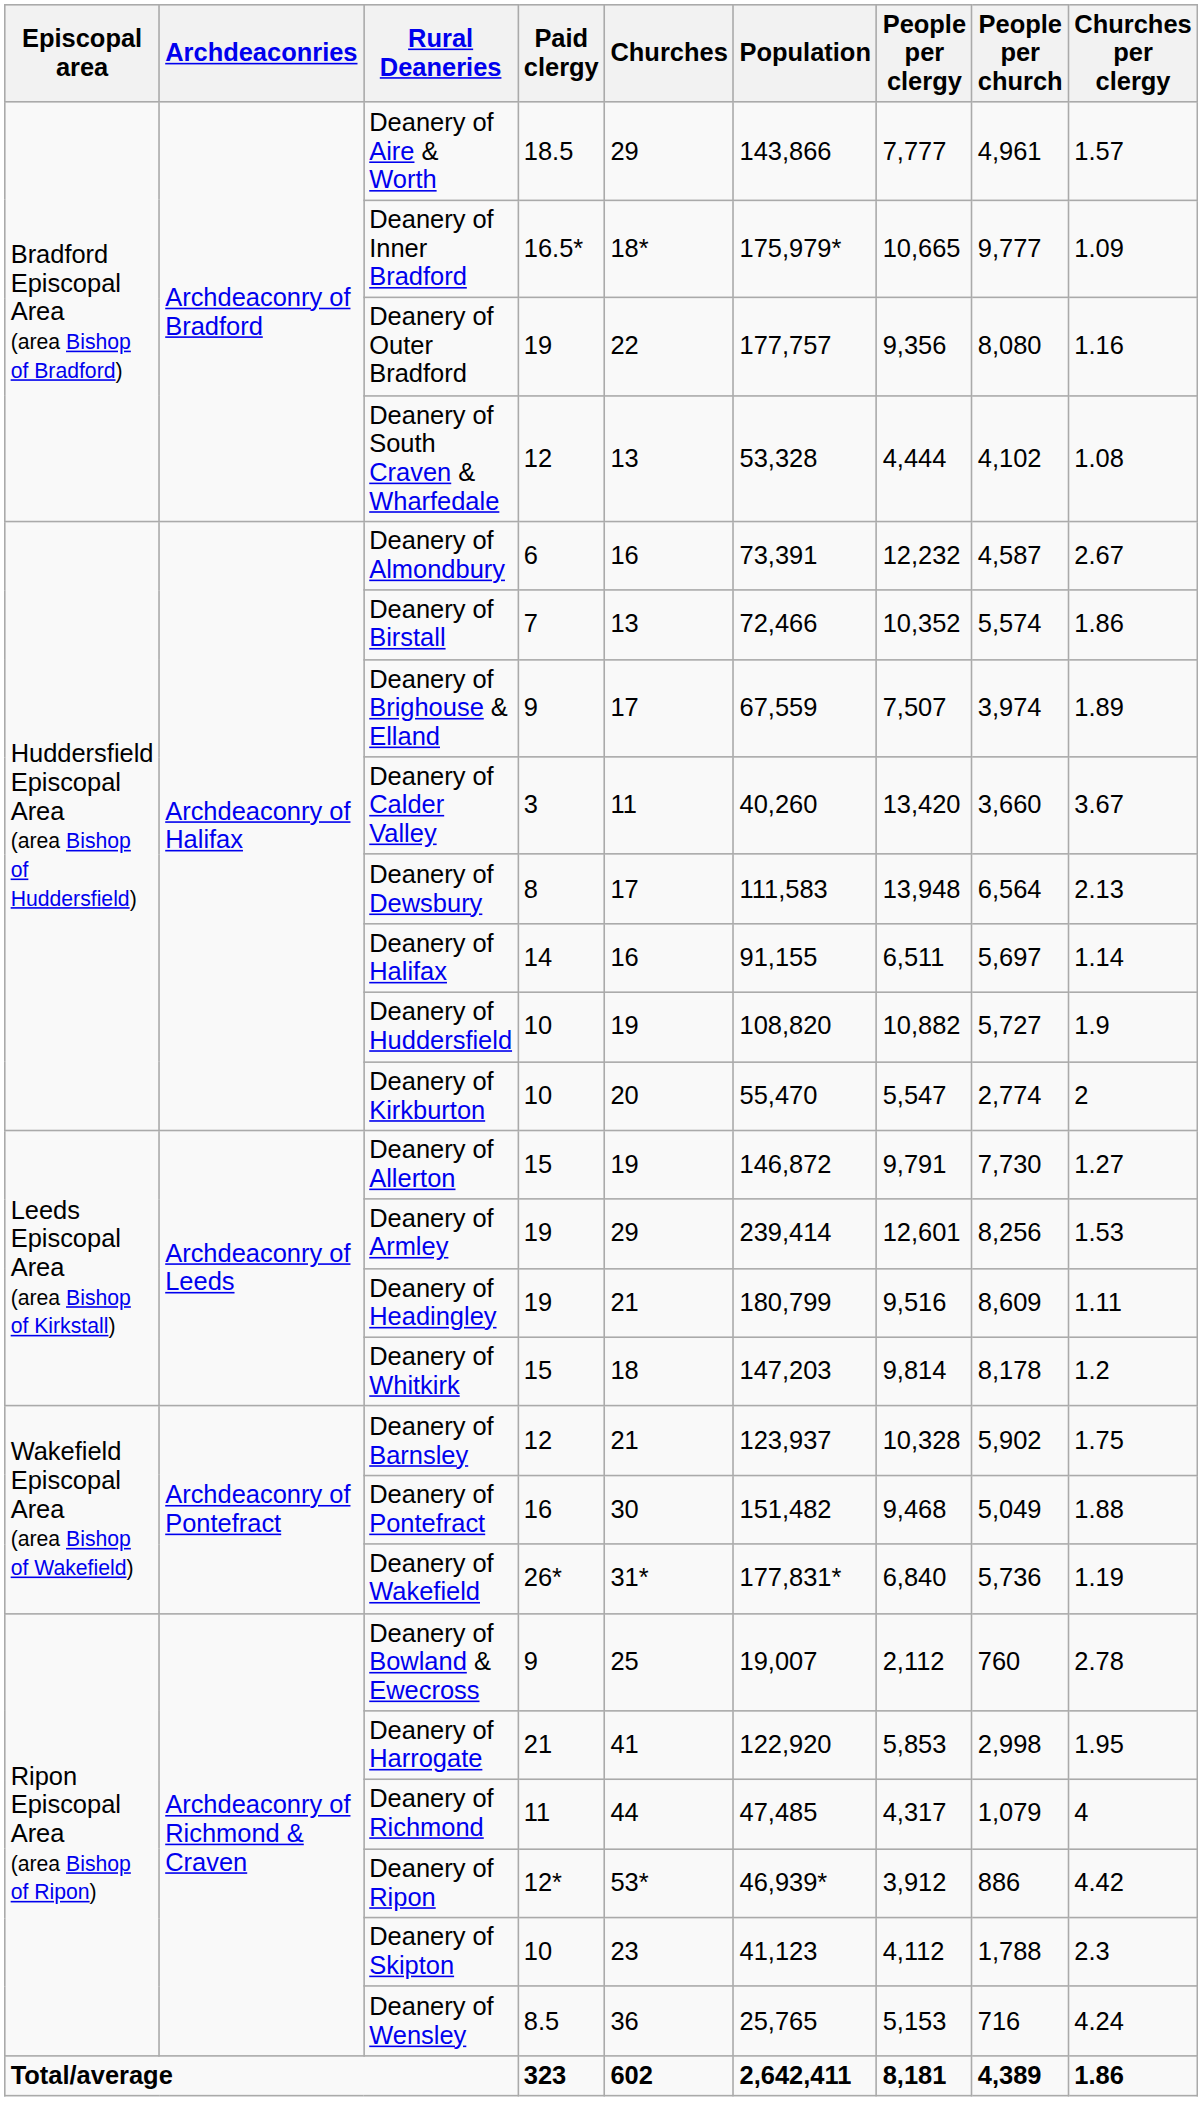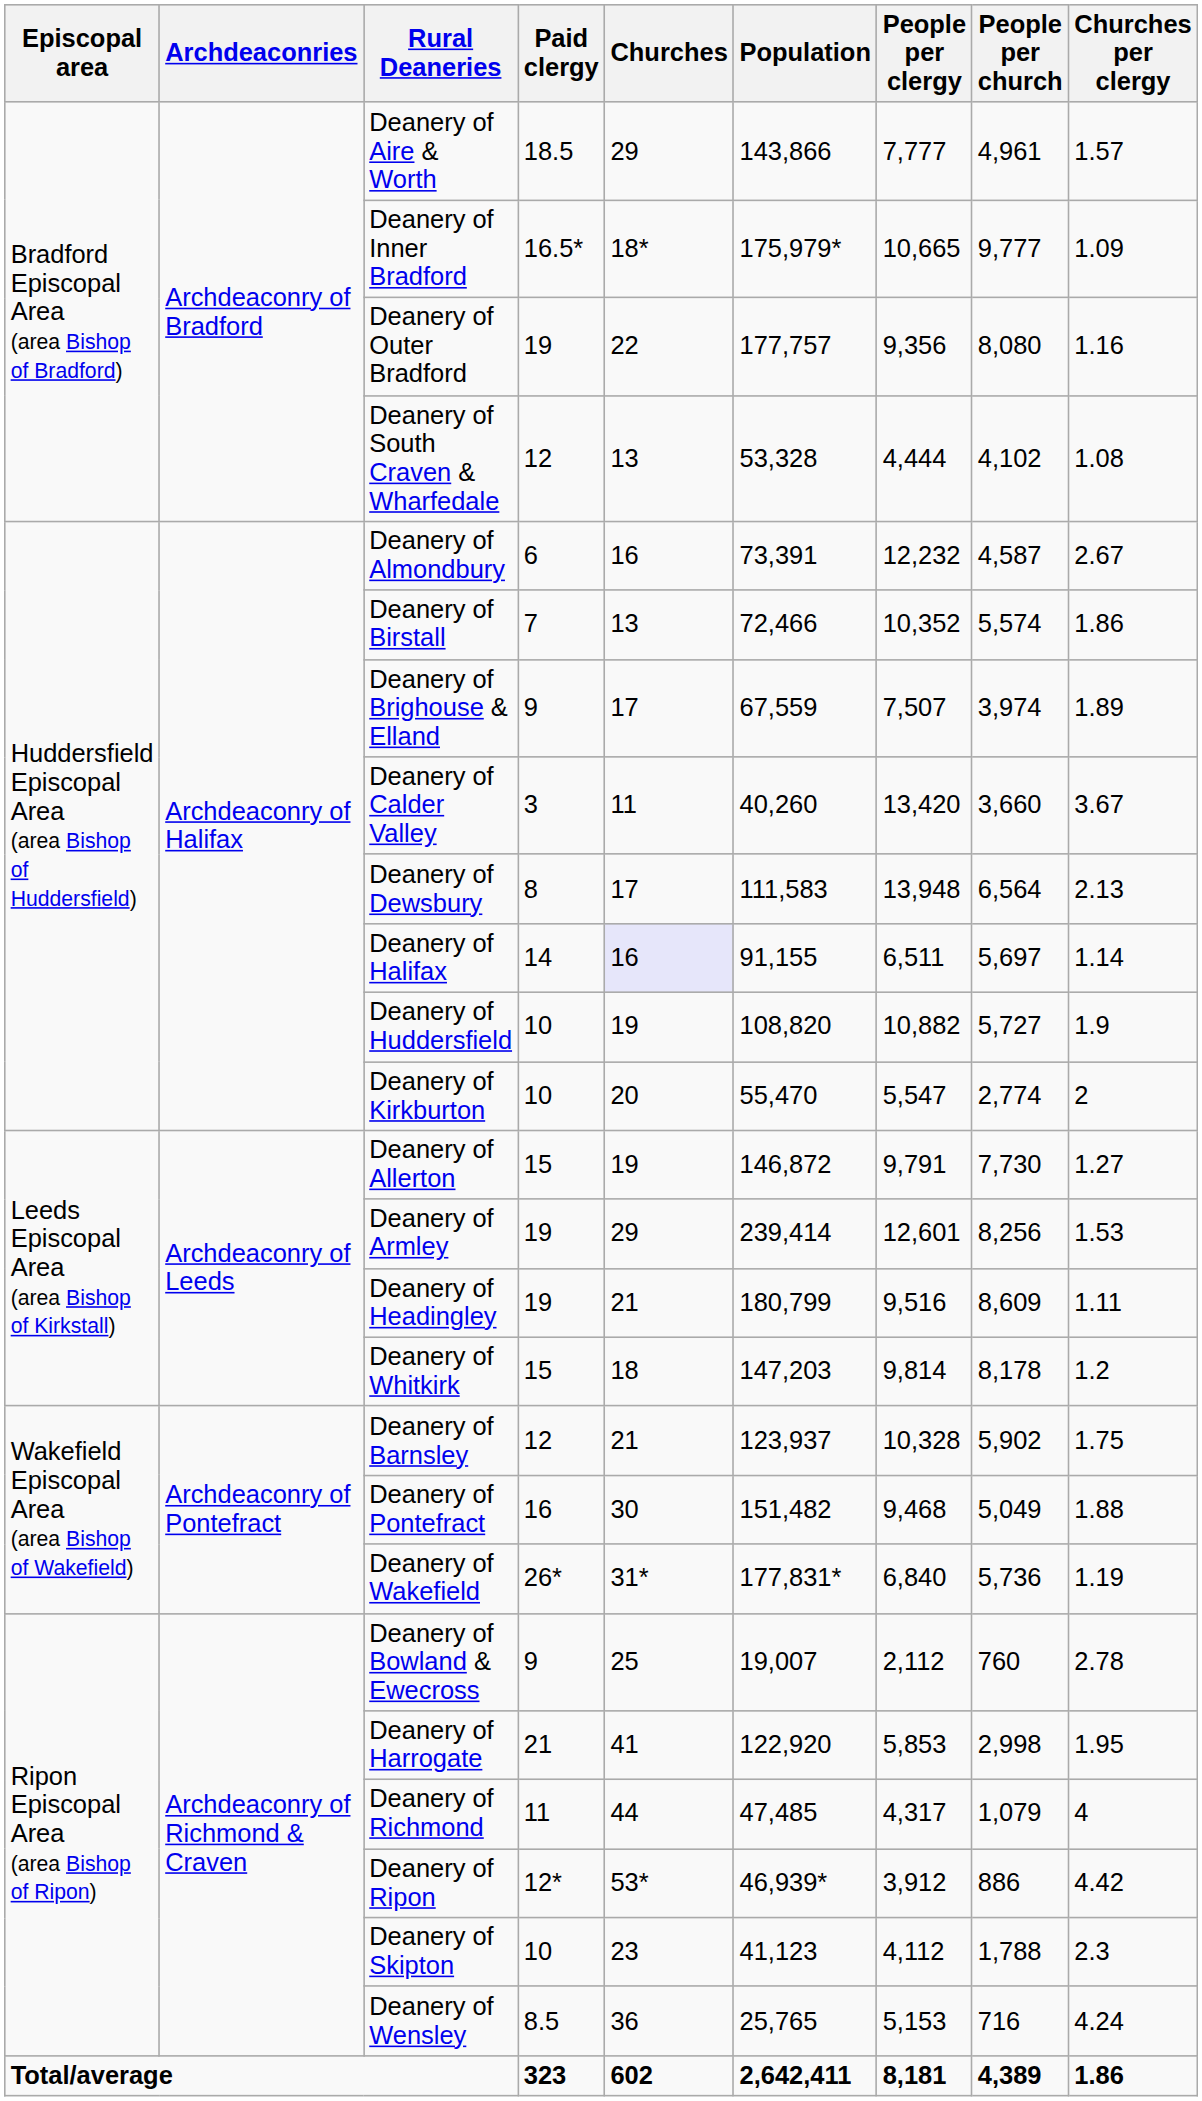(625, 957) no background -> (625, 957) lavender background
